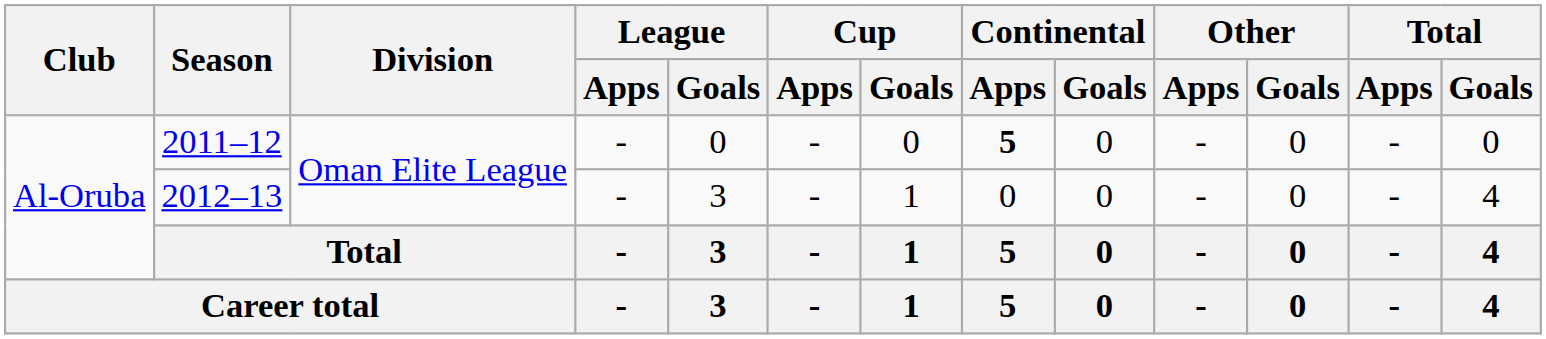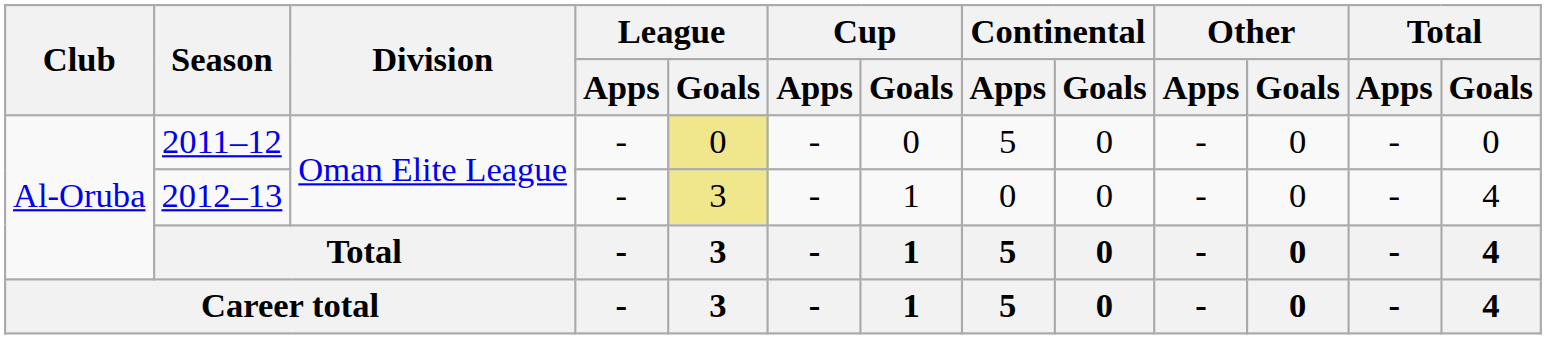(718, 141) no background -> (718, 141) khaki background
(1008, 141) bold -> (1008, 141) normal
(718, 196) no background -> (718, 196) khaki background
